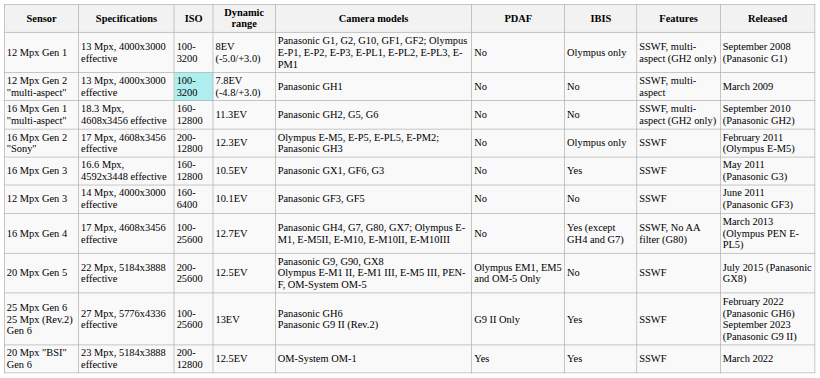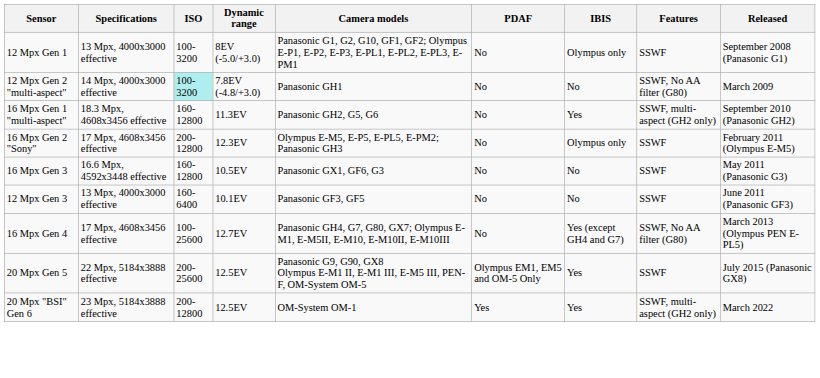(678, 52) SSWF, multi-aspect (GH2 only) -> (653, 52) SSWF
(123, 86) 13 Mpx, 4000x3000 effective -> (123, 86) 14 Mpx, 4000x3000 effective
(668, 86) SSWF, multi-aspect -> (670, 86) SSWF, No AA filter (G80)
(573, 114) No -> (575, 114) Yes
(575, 171) Yes -> (573, 171) No
(123, 199) 14 Mpx, 4000x3000 effective -> (123, 199) 13 Mpx, 4000x3000 effective
(573, 273) No -> (575, 273) Yes
- row: (40, 319)
(653, 359) SSWF -> (678, 307) SSWF, multi-aspect (GH2 only)
